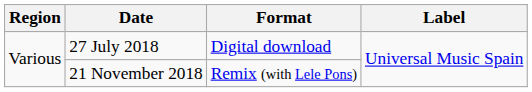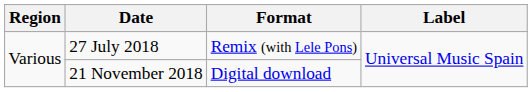(271, 45) Digital download -> (284, 45) Remix (with Lele Pons)
(284, 73) Remix (with Lele Pons) -> (271, 73) Digital download
